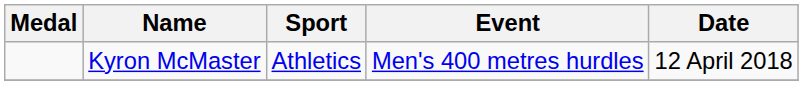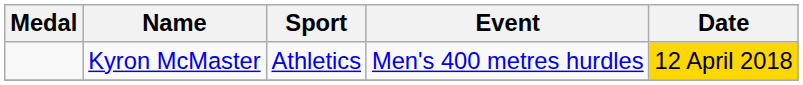(724, 60) no background -> (724, 60) gold background
